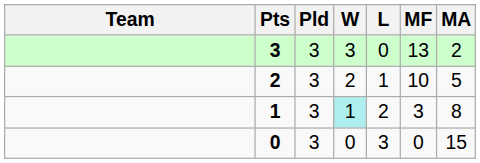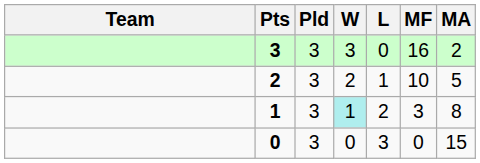(418, 50) 13 -> (418, 50) 16
